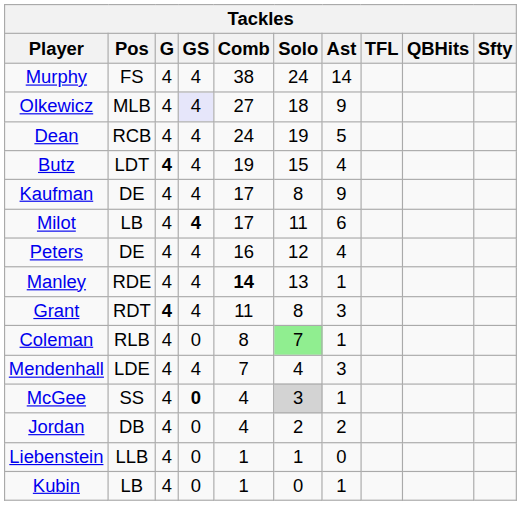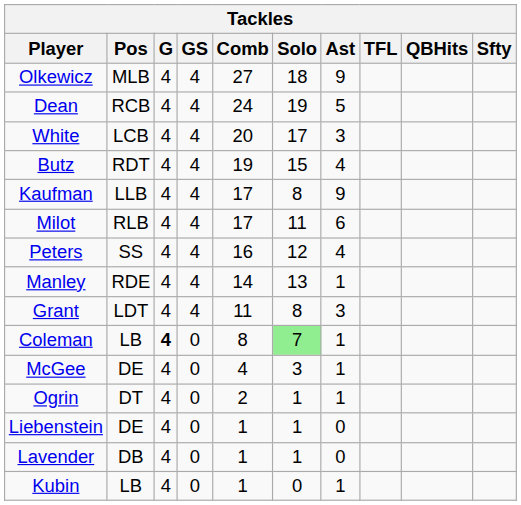- row: (56, 77)
(196, 106) lavender background -> (195, 77) no background
+ row: (56, 135)
(132, 164) LDT -> (131, 164) RDT
(167, 164) bold -> (166, 164) normal
(132, 194) DE -> (131, 194) LLB
(132, 223) LB -> (131, 223) RLB
(196, 223) bold -> (195, 223) normal
(132, 252) DE -> (131, 252) SS
(244, 281) bold -> (243, 281) normal
(132, 310) RDT -> (131, 310) LDT
(167, 310) bold -> (166, 310) normal
(132, 340) RLB -> (131, 340) LB
(167, 340) normal -> (166, 340) bold
- row: (56, 369)
(132, 398) SS -> (131, 369) DE
(196, 398) bold -> (195, 369) normal
(298, 398) lightgrey background -> (297, 369) no background
- row: (56, 427)
+ row: (56, 398)
(132, 456) LLB -> (131, 427) DE
+ row: (56, 456)
